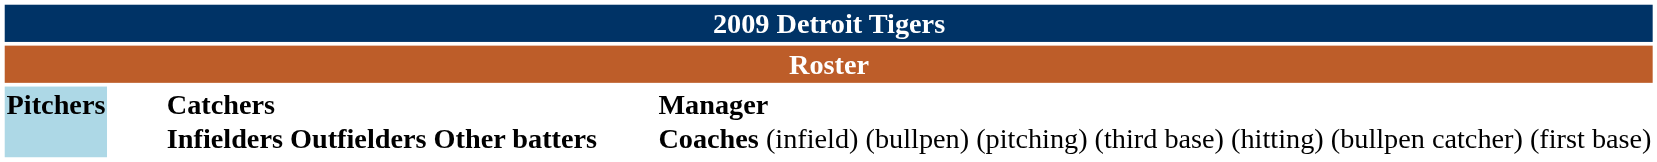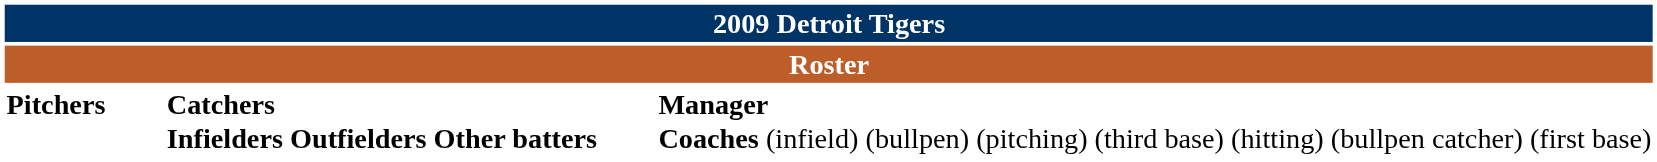(56, 104) lightblue background -> (56, 104) no background
